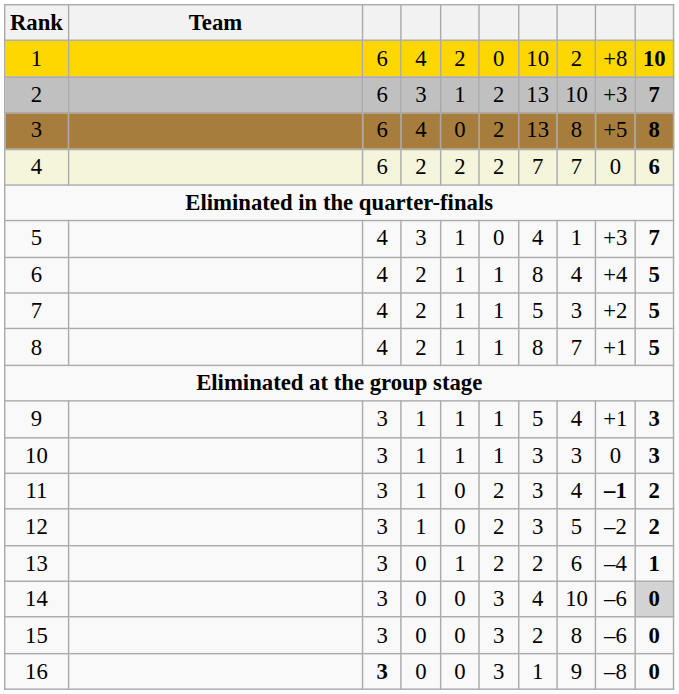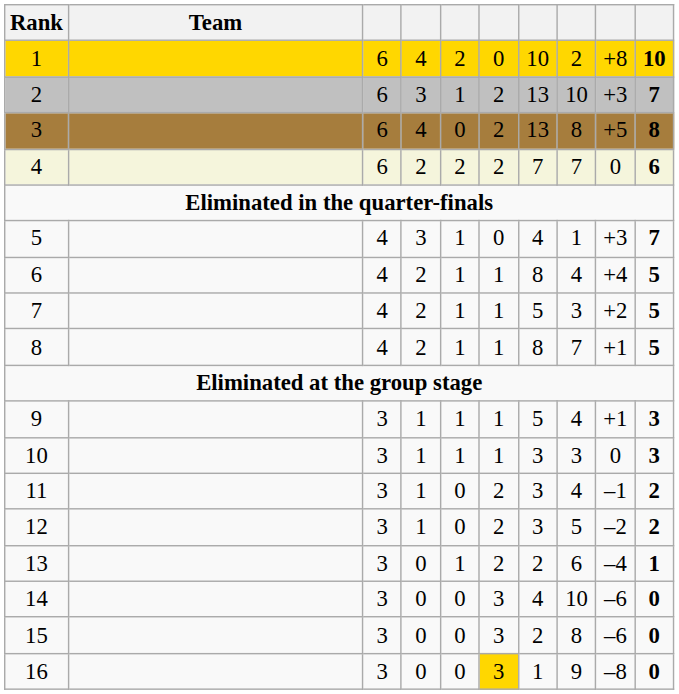(615, 490) bold -> (615, 490) normal
(654, 599) lightgrey background -> (654, 599) no background
(382, 671) bold -> (382, 671) normal
(499, 671) no background -> (499, 671) gold background
